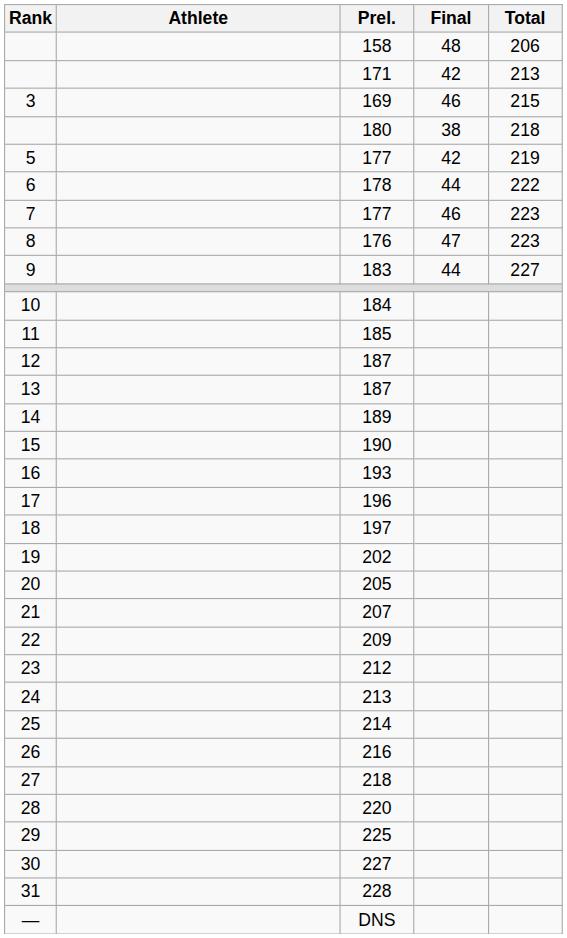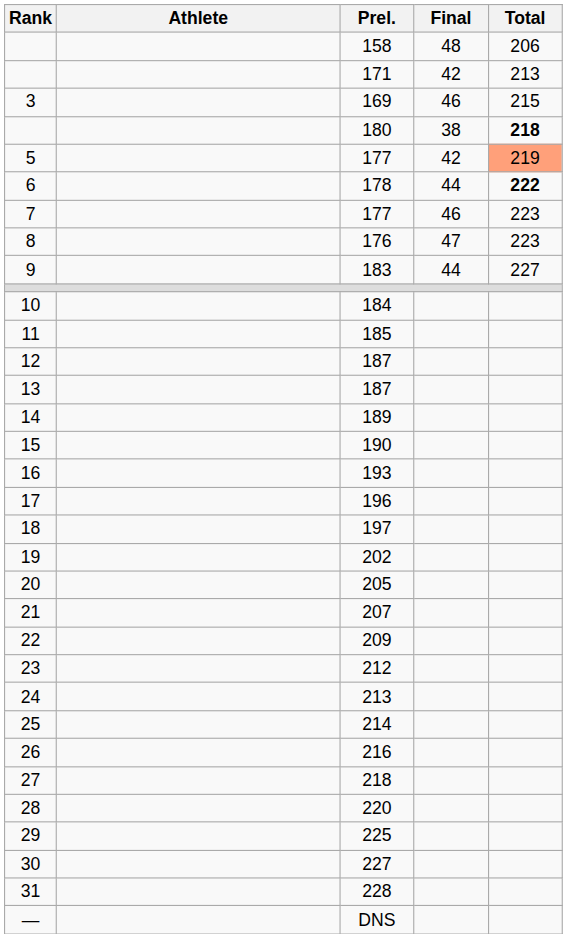(525, 130) normal -> (525, 130) bold
(525, 158) no background -> (525, 158) lightsalmon background
(525, 185) normal -> (525, 185) bold
